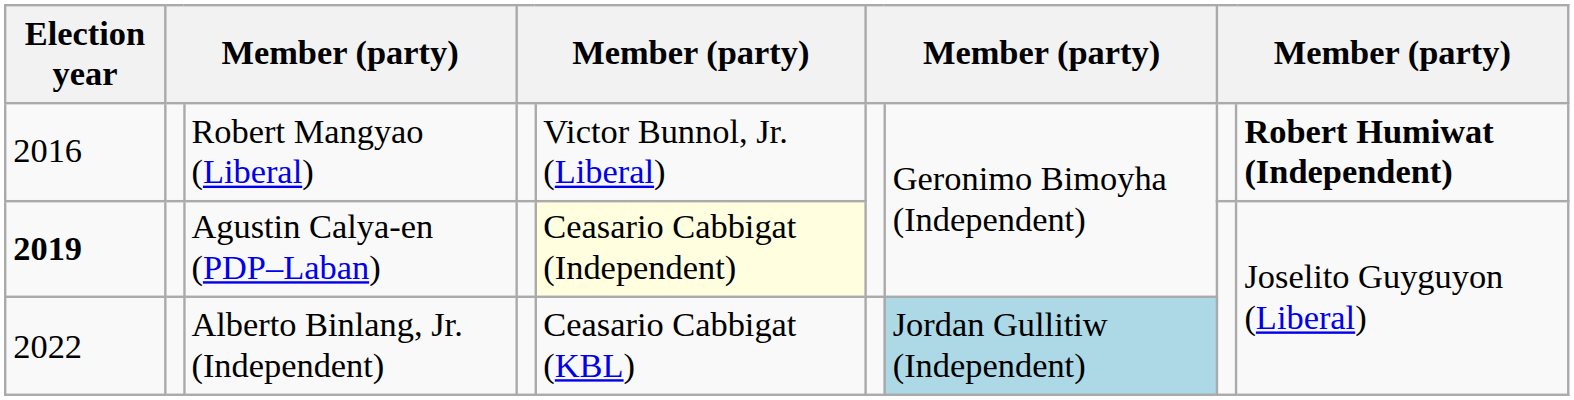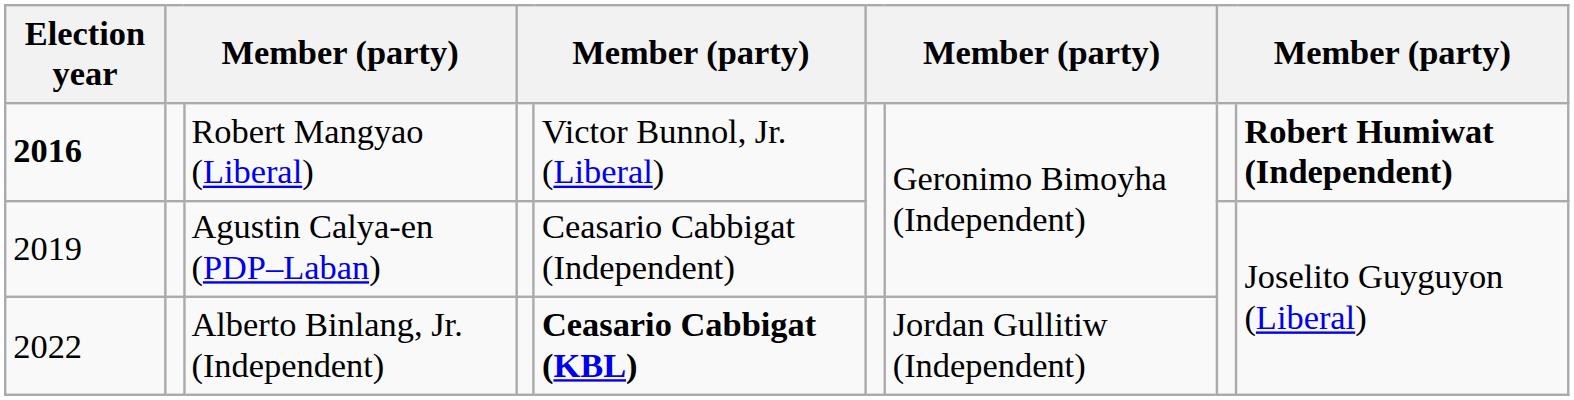(48, 150) normal -> (48, 150) bold
(48, 248) bold -> (48, 248) normal
(670, 248) lightyellow background -> (669, 248) no background
(670, 345) normal -> (679, 345) bold
(1000, 345) lightblue background -> (1000, 345) no background
